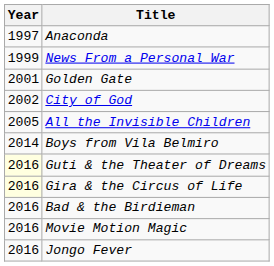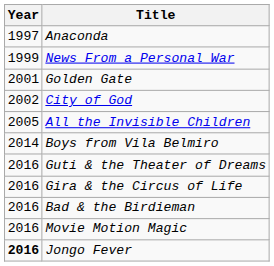(23, 165) lightyellow background -> (23, 165) no background
(23, 186) lightyellow background -> (23, 186) no background
(23, 251) normal -> (23, 251) bold
